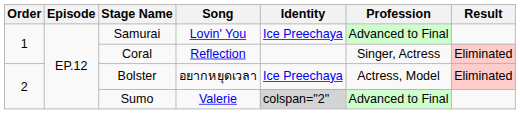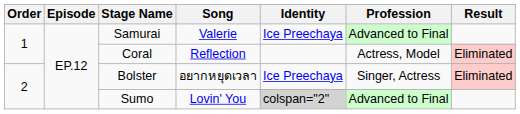(218, 34) Lovin' You -> (218, 34) Valerie
(399, 53) Singer, Actress -> (399, 53) Actress, Model
(399, 76) Actress, Model -> (399, 76) Singer, Actress
(218, 99) Valerie -> (218, 99) Lovin' You
